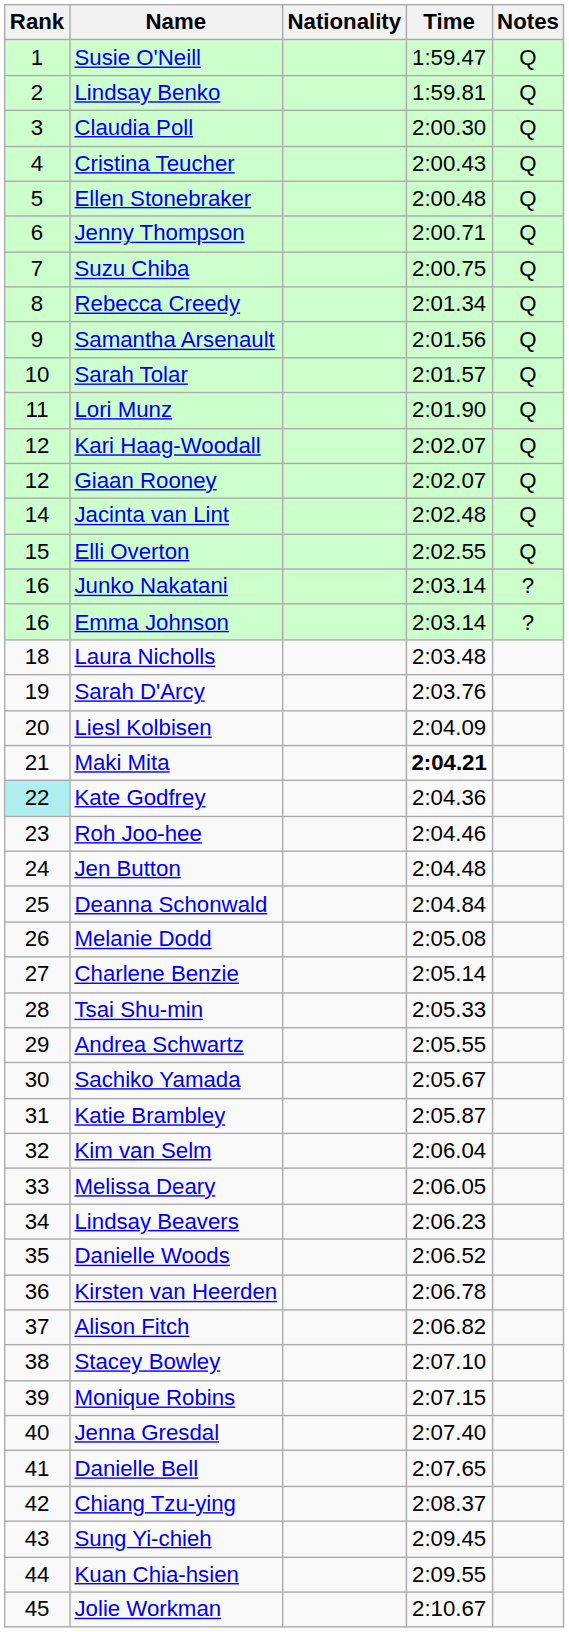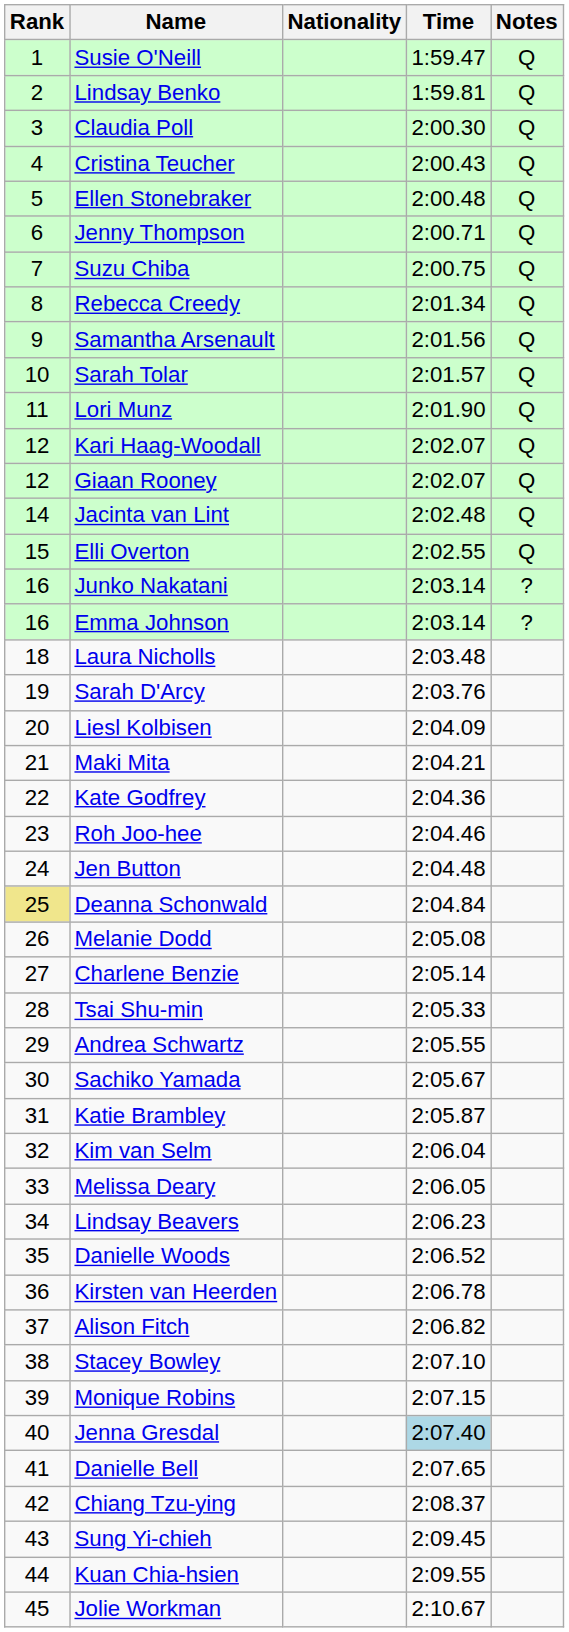(449, 762) bold -> (449, 762) normal
(37, 798) paleturquoise background -> (37, 798) no background
(37, 903) no background -> (37, 903) khaki background
(449, 1432) no background -> (449, 1432) lightblue background
